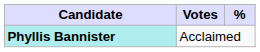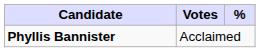(61, 36) paleturquoise background -> (61, 36) no background
